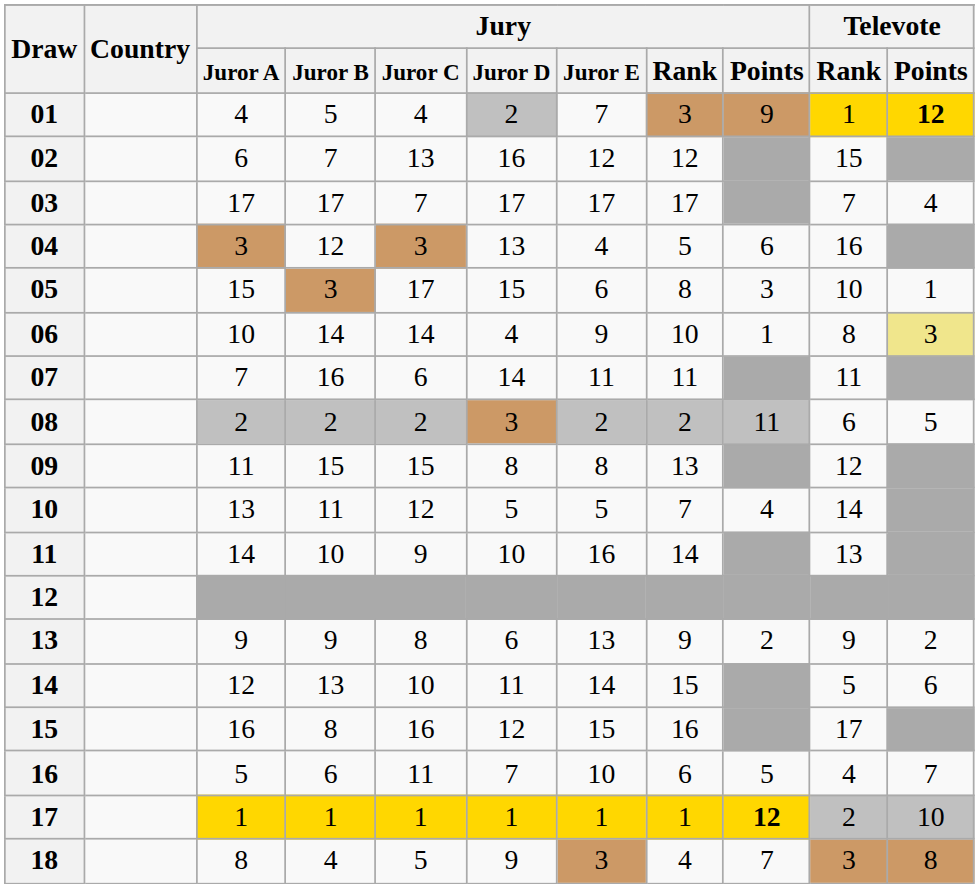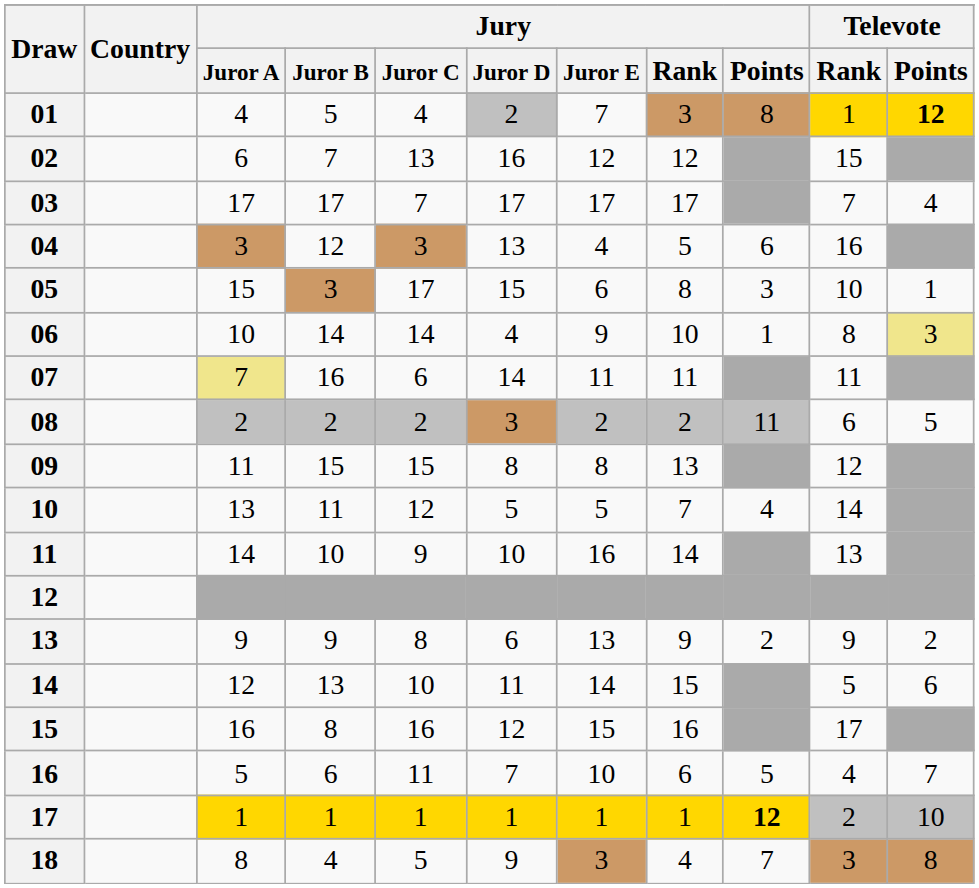(767, 114) 9 -> (767, 114) 8
(241, 377) no background -> (241, 377) khaki background
